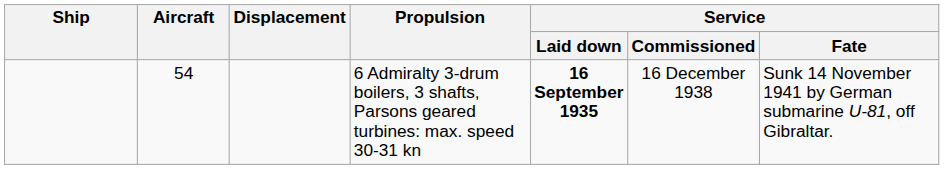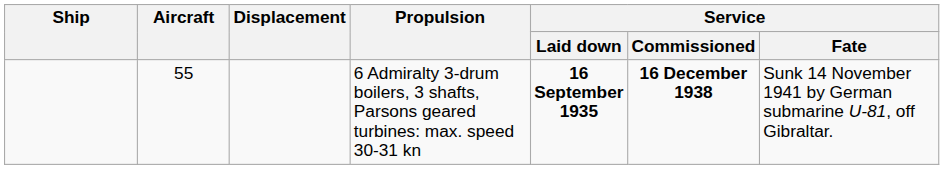(184, 73) 54 -> (184, 73) 55
(693, 82) normal -> (693, 82) bold
